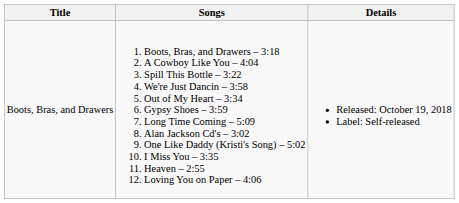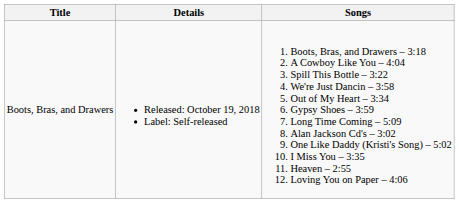columns swapped: (381, 12) <-> (212, 12)
